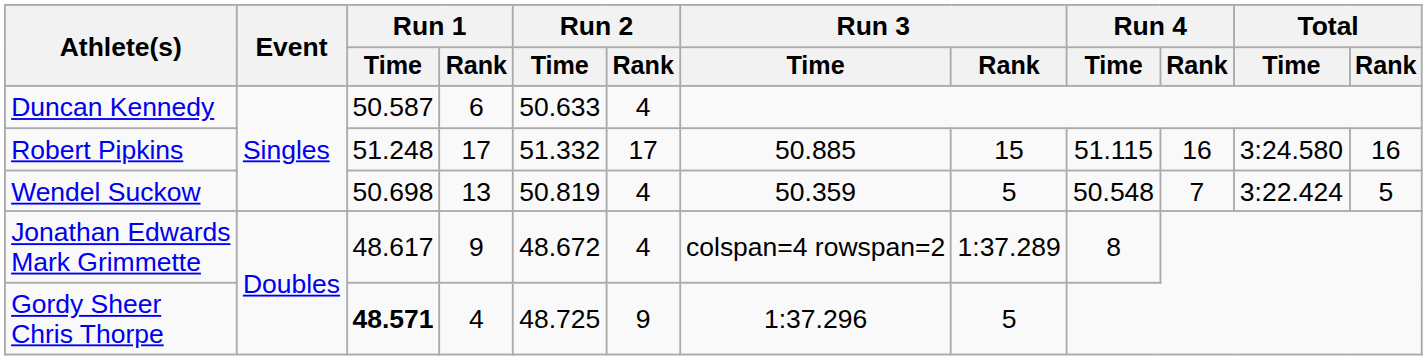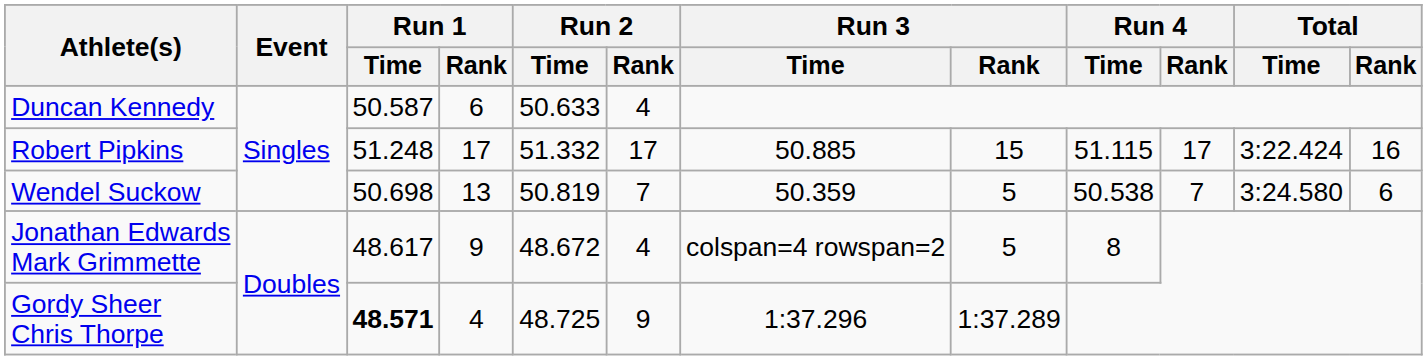(1197, 149) 16 -> (1197, 149) 17
(1291, 149) 3:24.580 -> (1291, 149) 3:22.424
(643, 191) 4 -> (643, 191) 7
(1114, 191) 50.548 -> (1114, 191) 50.538
(1291, 191) 3:22.424 -> (1291, 191) 3:24.580
(1386, 191) 5 -> (1386, 191) 6
(1009, 248) 1:37.289 -> (1009, 248) 5
(1009, 319) 5 -> (1009, 319) 1:37.289
